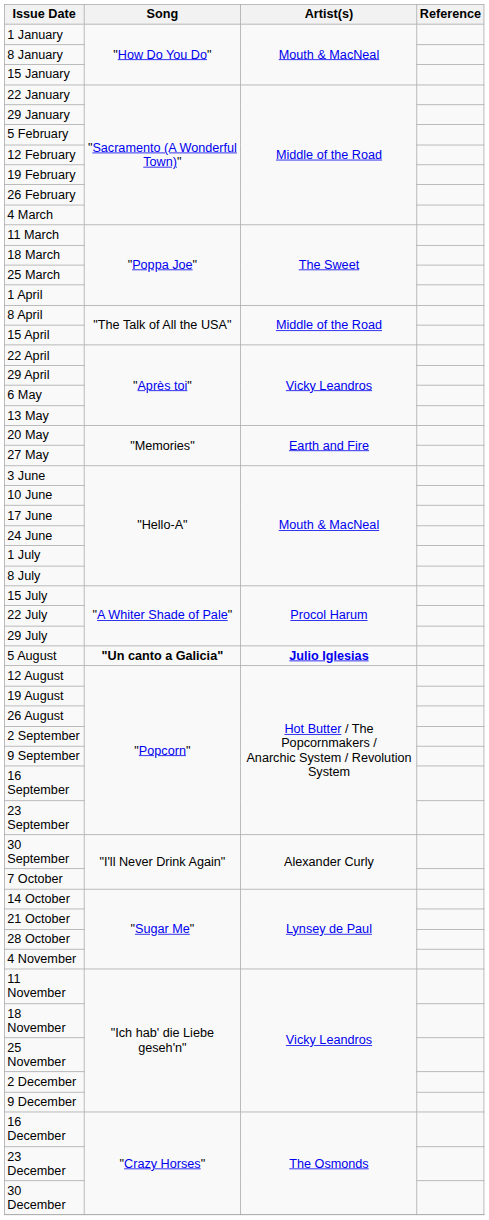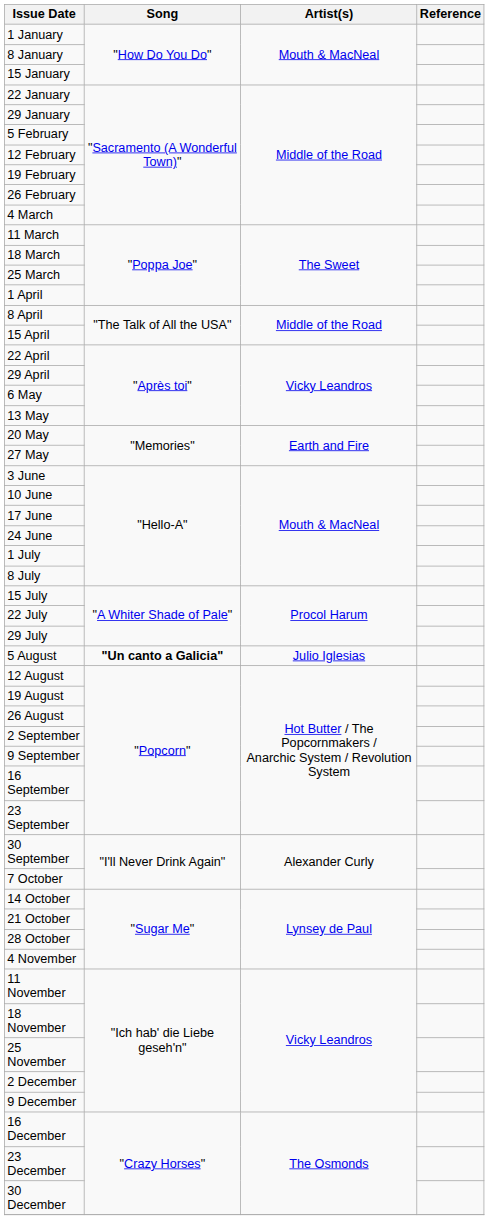(329, 656) bold -> (329, 656) normal
